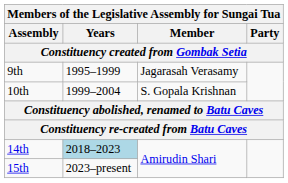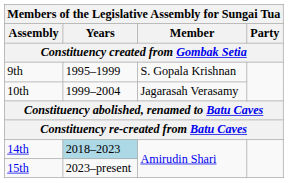(189, 71) Jagarasah Verasamy -> (188, 71) S. Gopala Krishnan
(188, 91) S. Gopala Krishnan -> (189, 91) Jagarasah Verasamy
